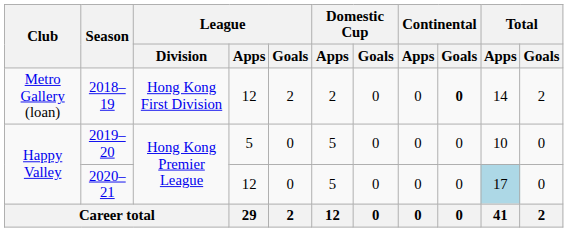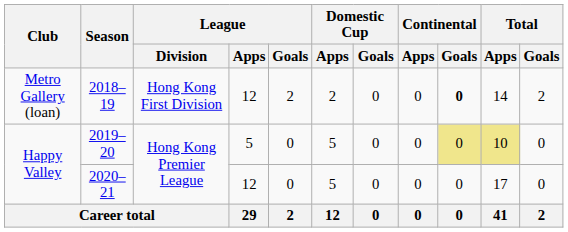(459, 144) no background -> (459, 144) khaki background
(500, 144) no background -> (500, 144) khaki background
(500, 184) lightblue background -> (500, 184) no background
